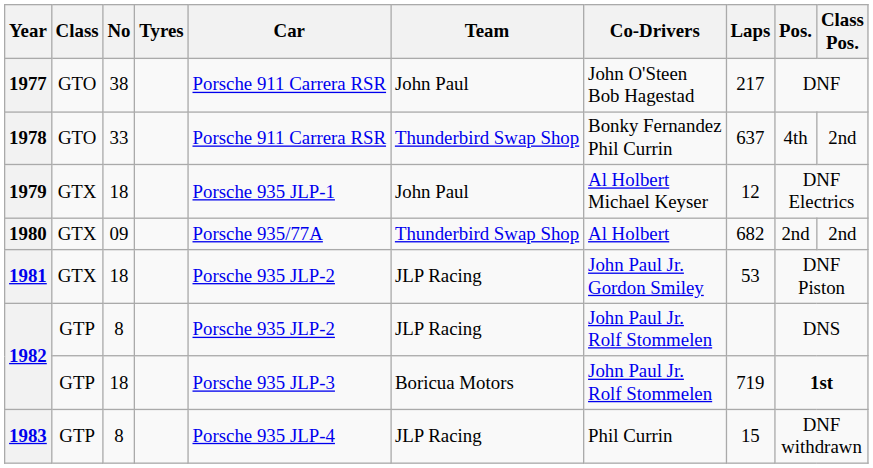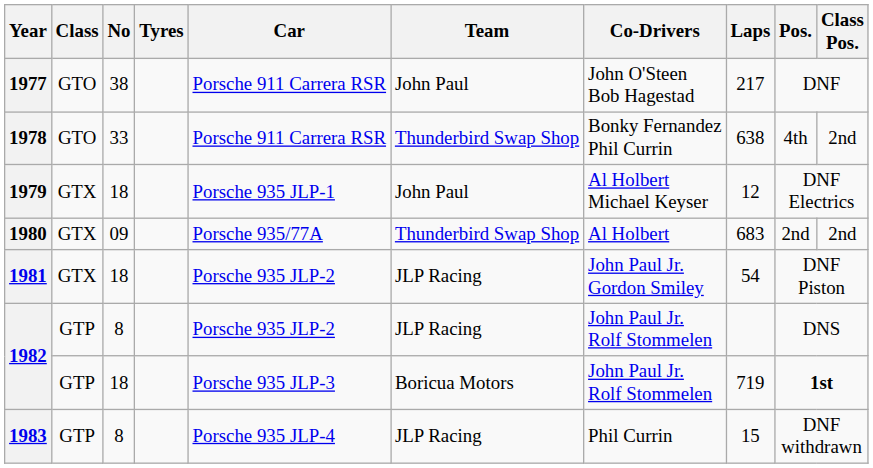(750, 138) 637 -> (750, 138) 638
(750, 233) 682 -> (750, 233) 683
(750, 276) 53 -> (750, 276) 54
